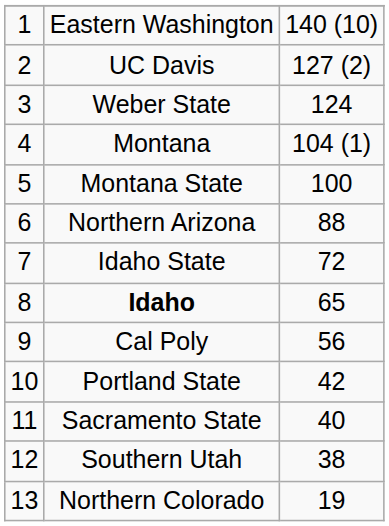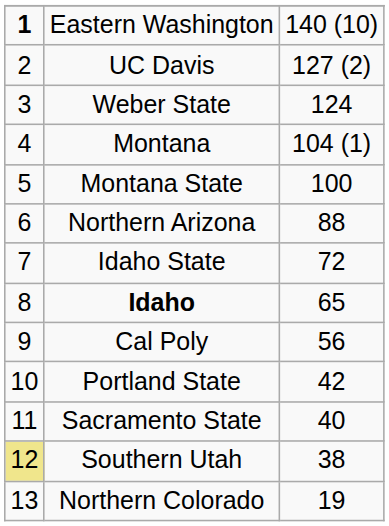(24, 25) normal -> (24, 25) bold
(24, 460) no background -> (24, 460) khaki background
